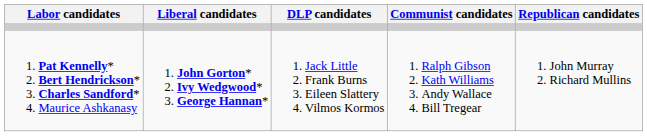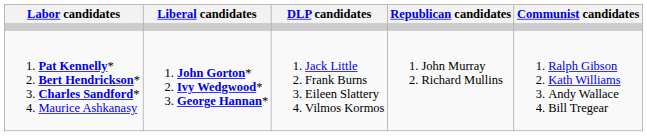columns swapped: (451, 14) <-> (579, 14)
